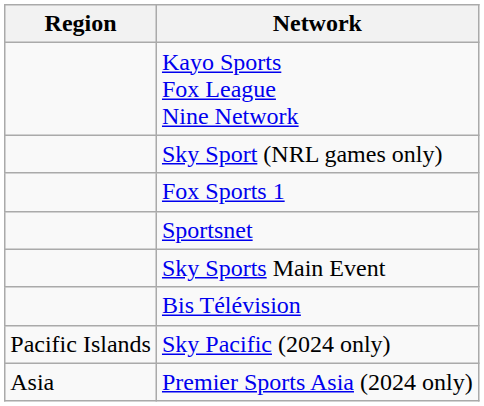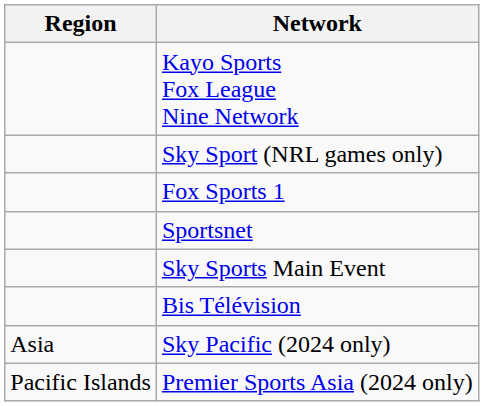(81, 343) Pacific Islands -> (32, 343) Asia
(32, 382) Asia -> (81, 382) Pacific Islands
